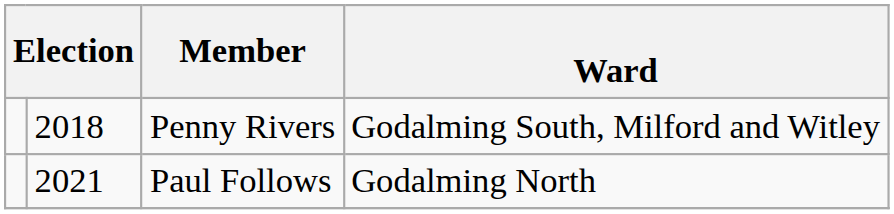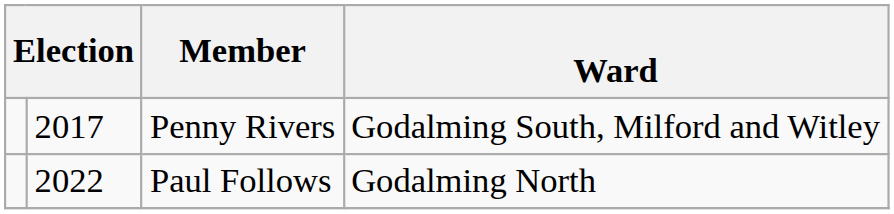(69, 125) 2018 -> (69, 125) 2017
(69, 180) 2021 -> (69, 180) 2022
